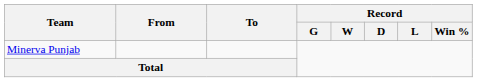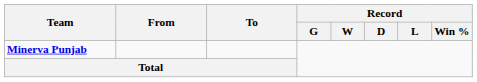(43, 49) normal -> (47, 49) bold
